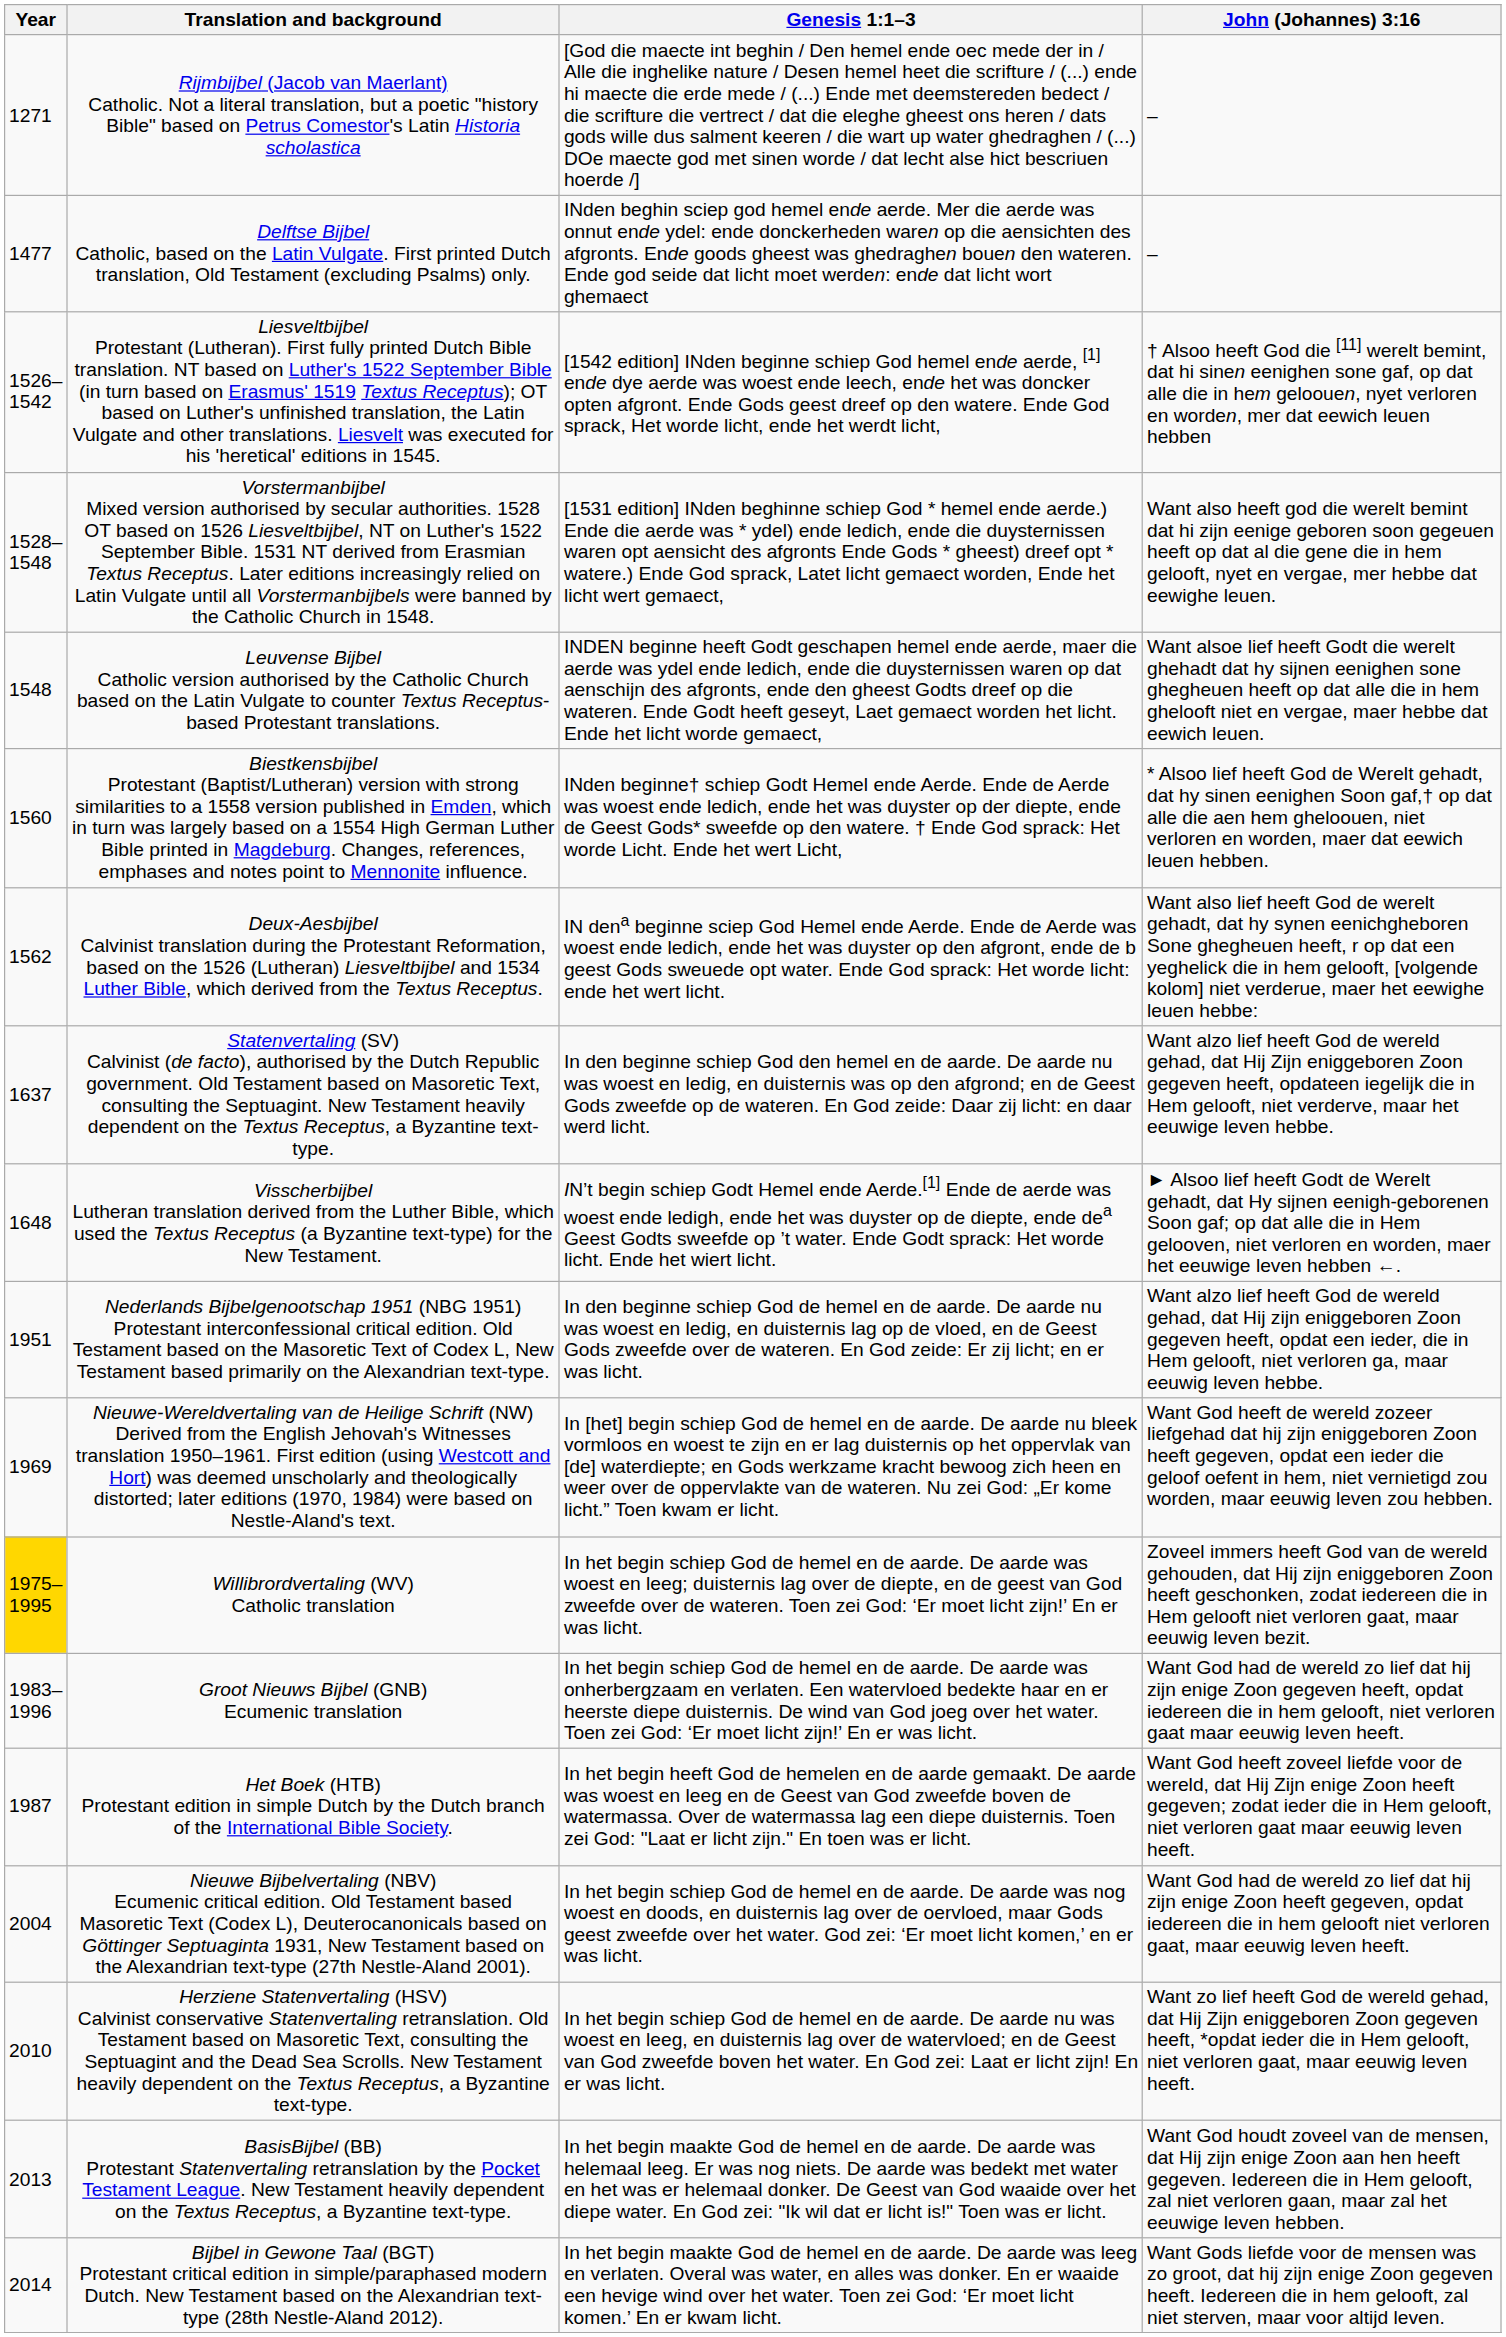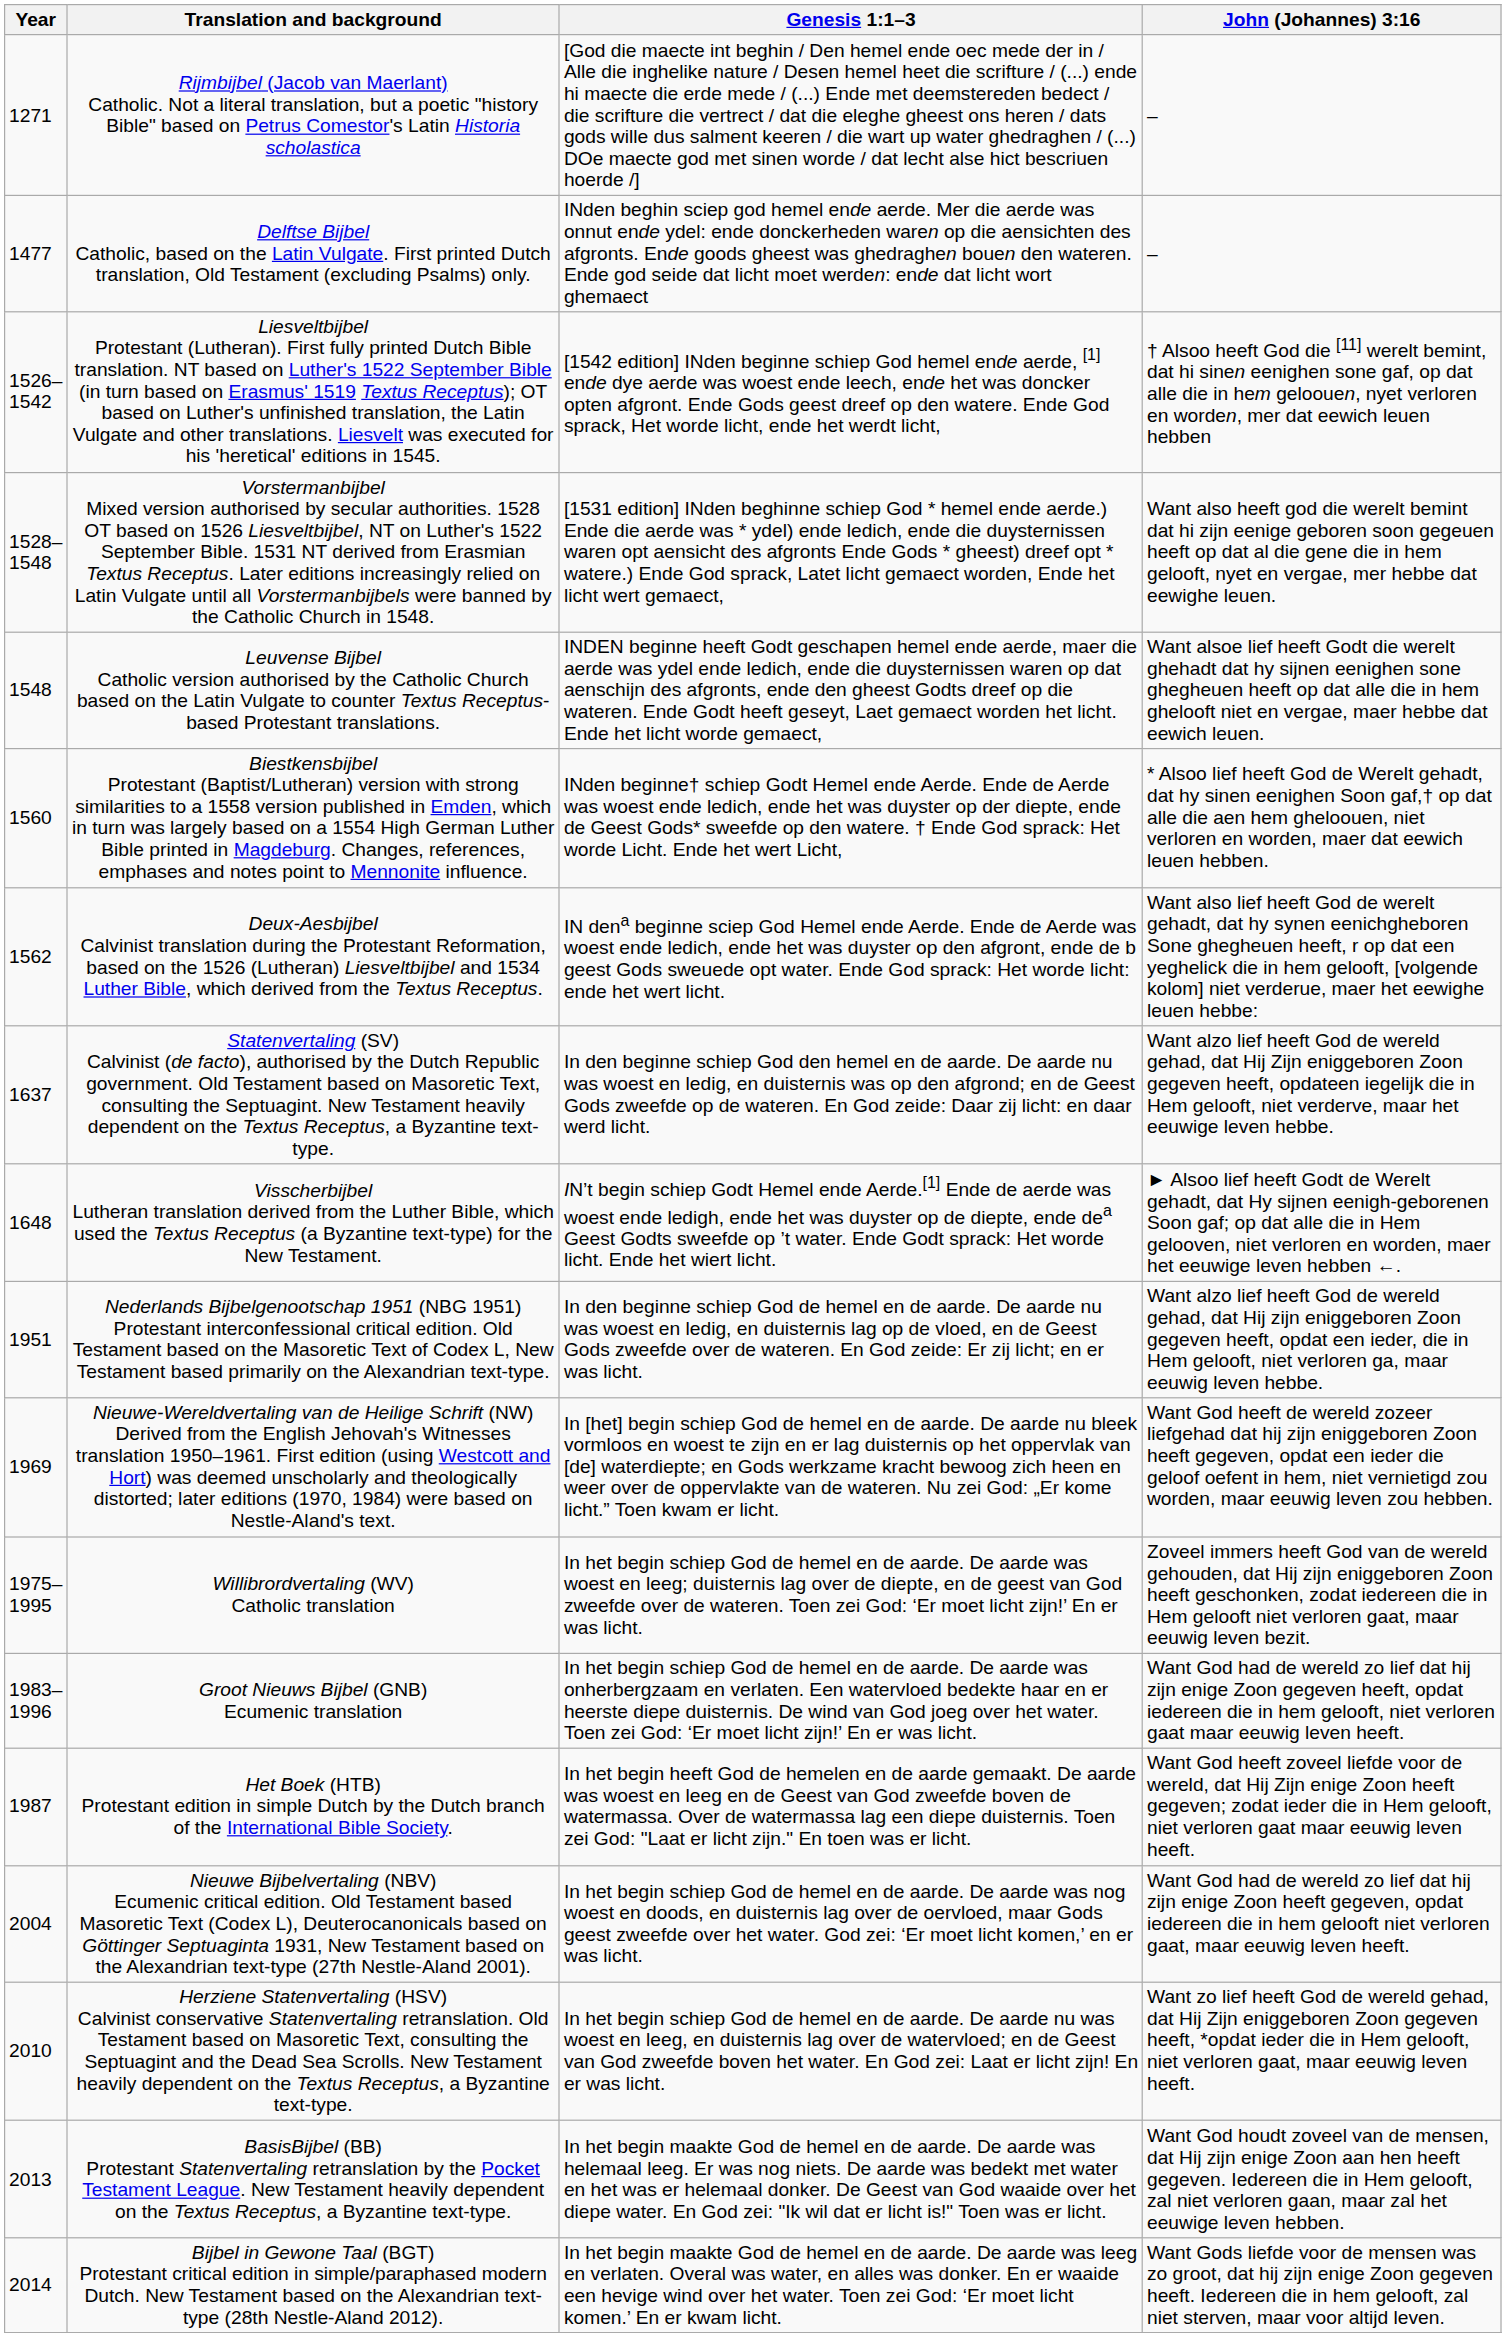(36, 1594) gold background -> (36, 1594) no background
